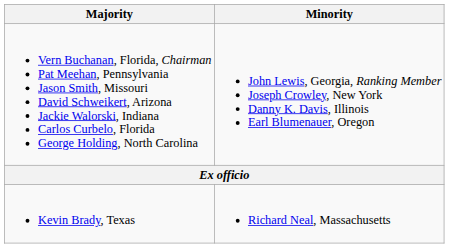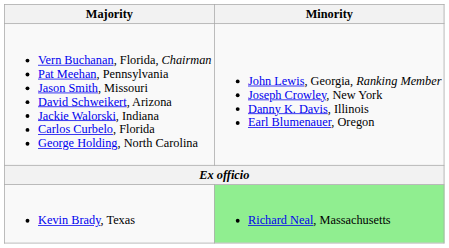(329, 221) no background -> (329, 221) lightgreen background
